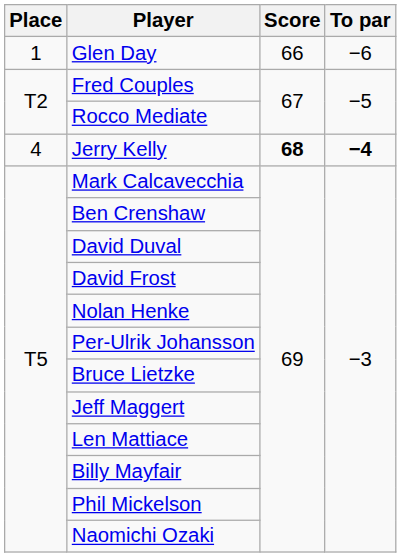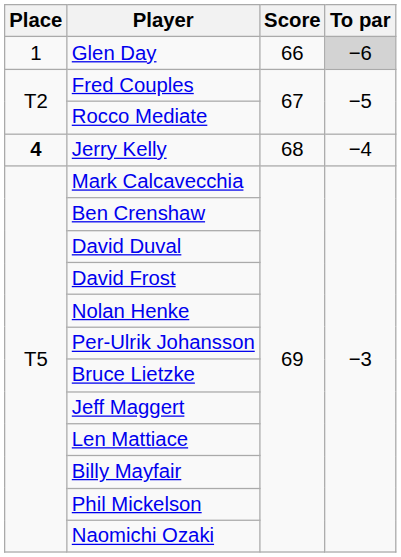(360, 52) no background -> (360, 52) lightgrey background
(36, 149) normal -> (36, 149) bold
(292, 149) bold -> (292, 149) normal
(360, 149) bold -> (360, 149) normal
